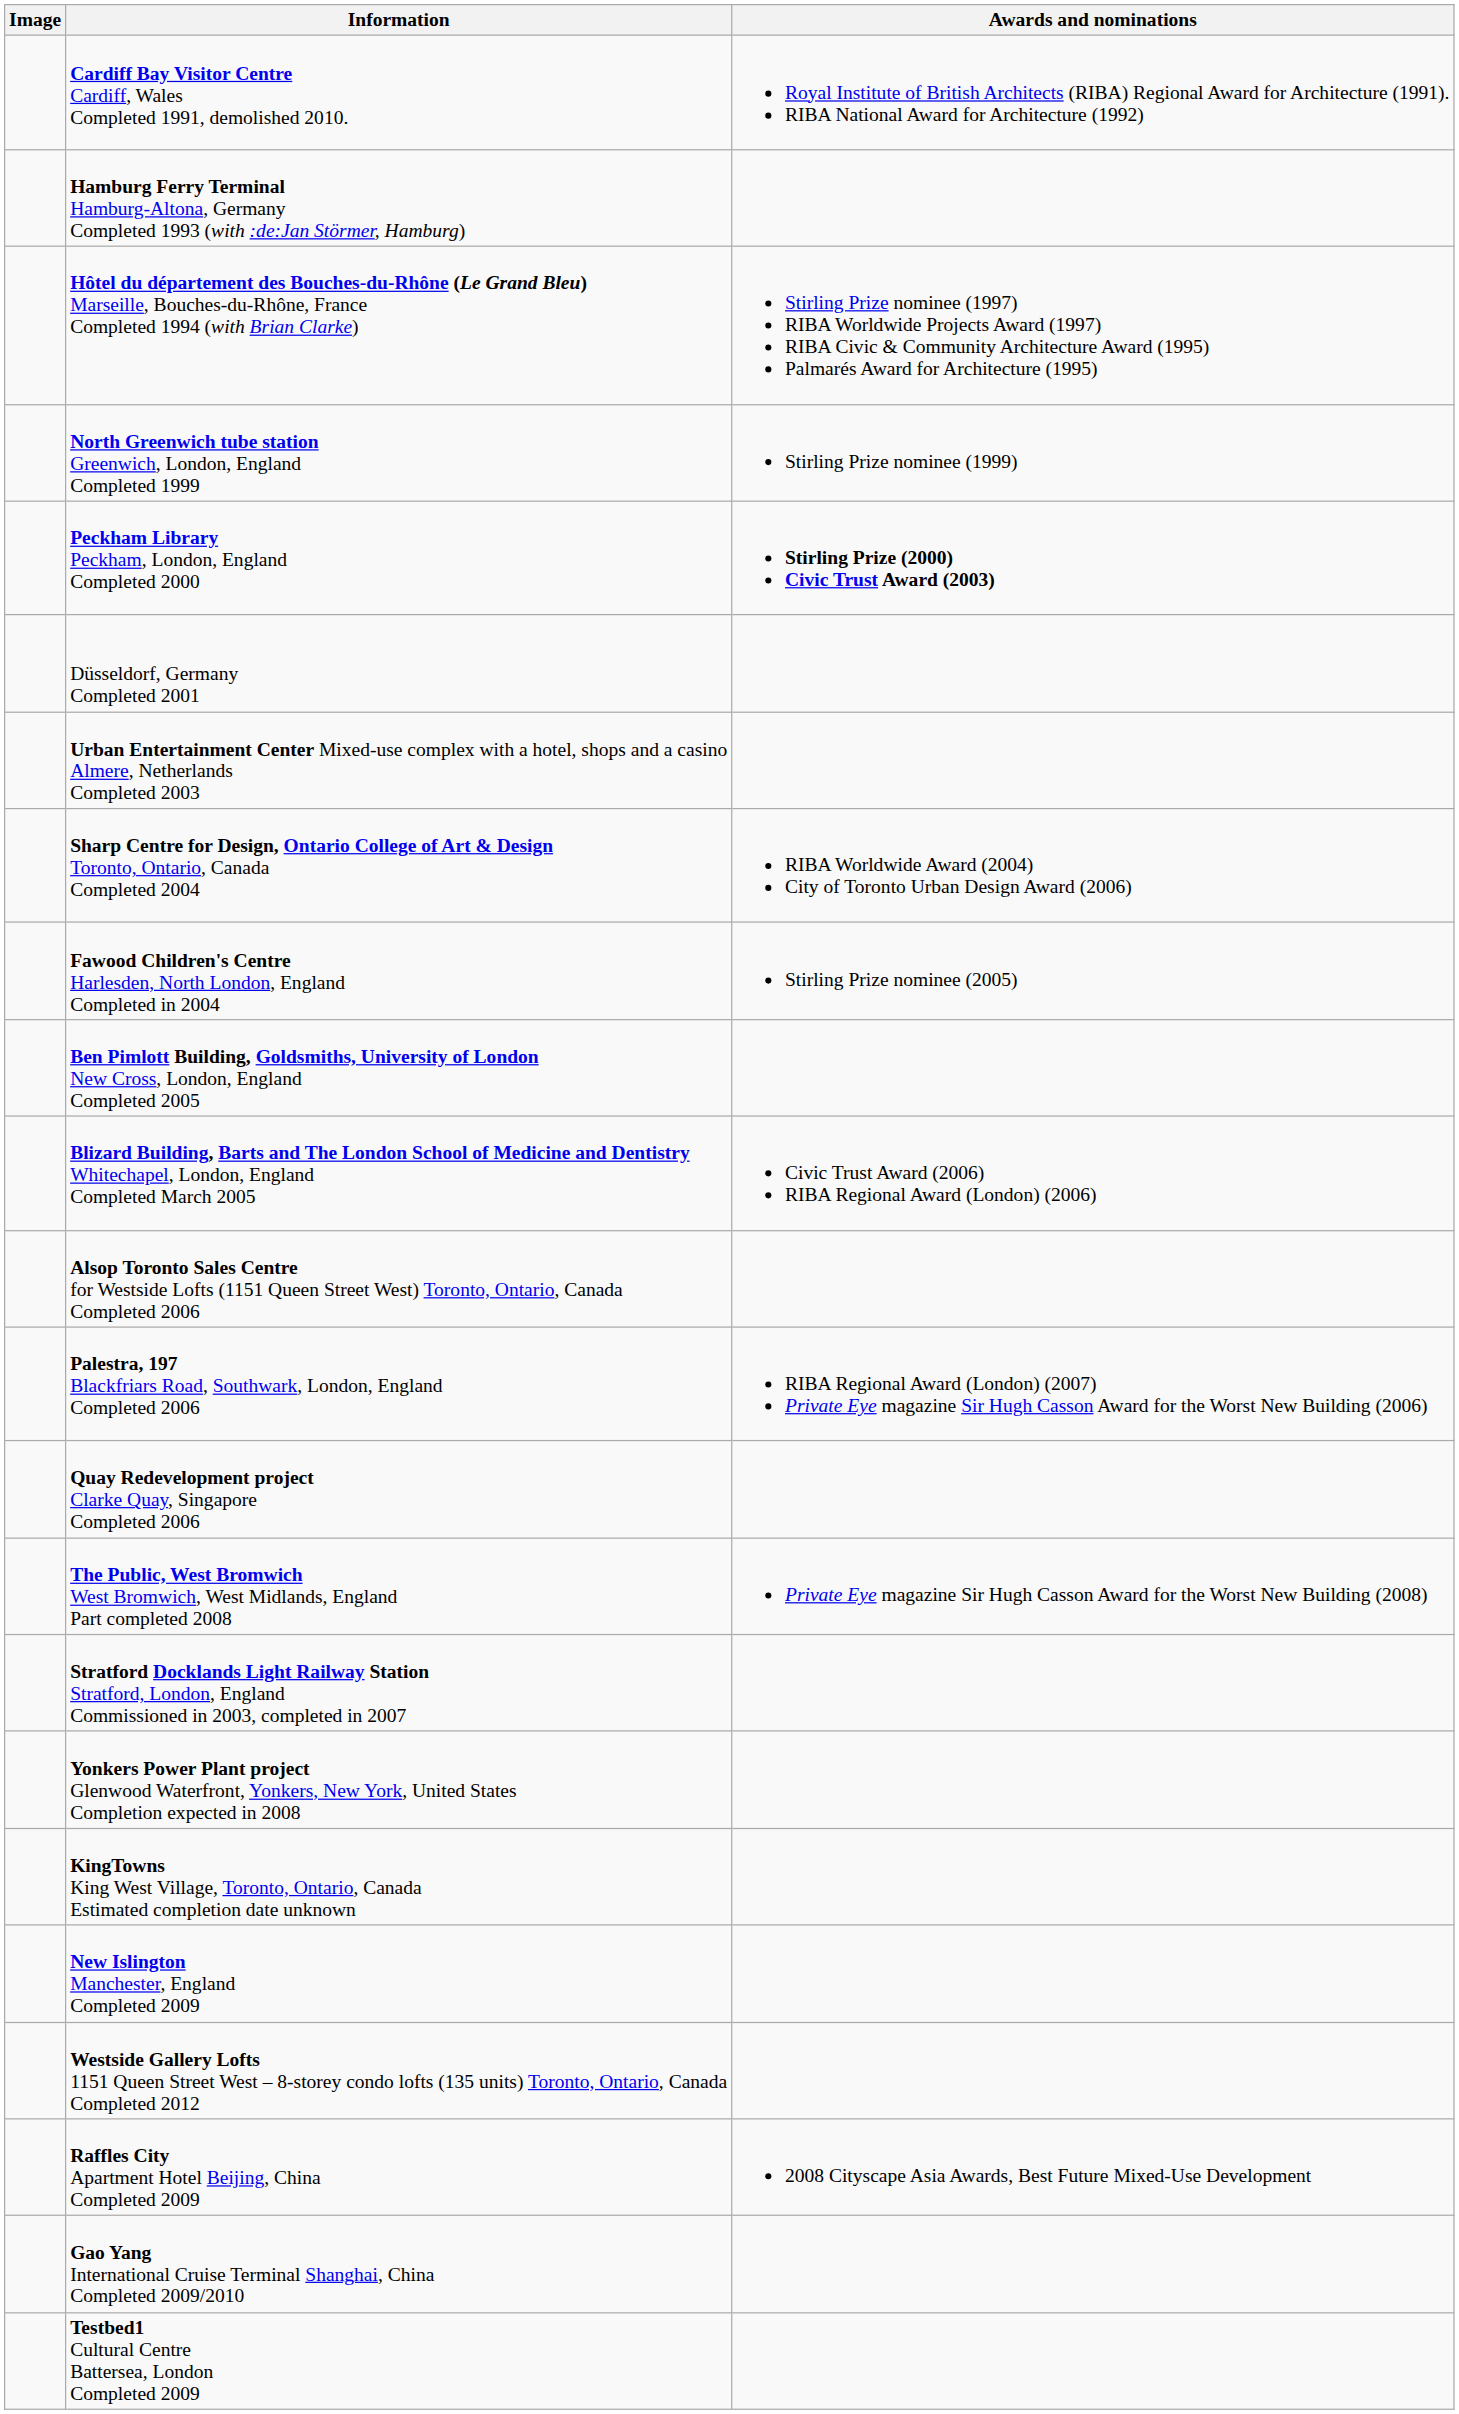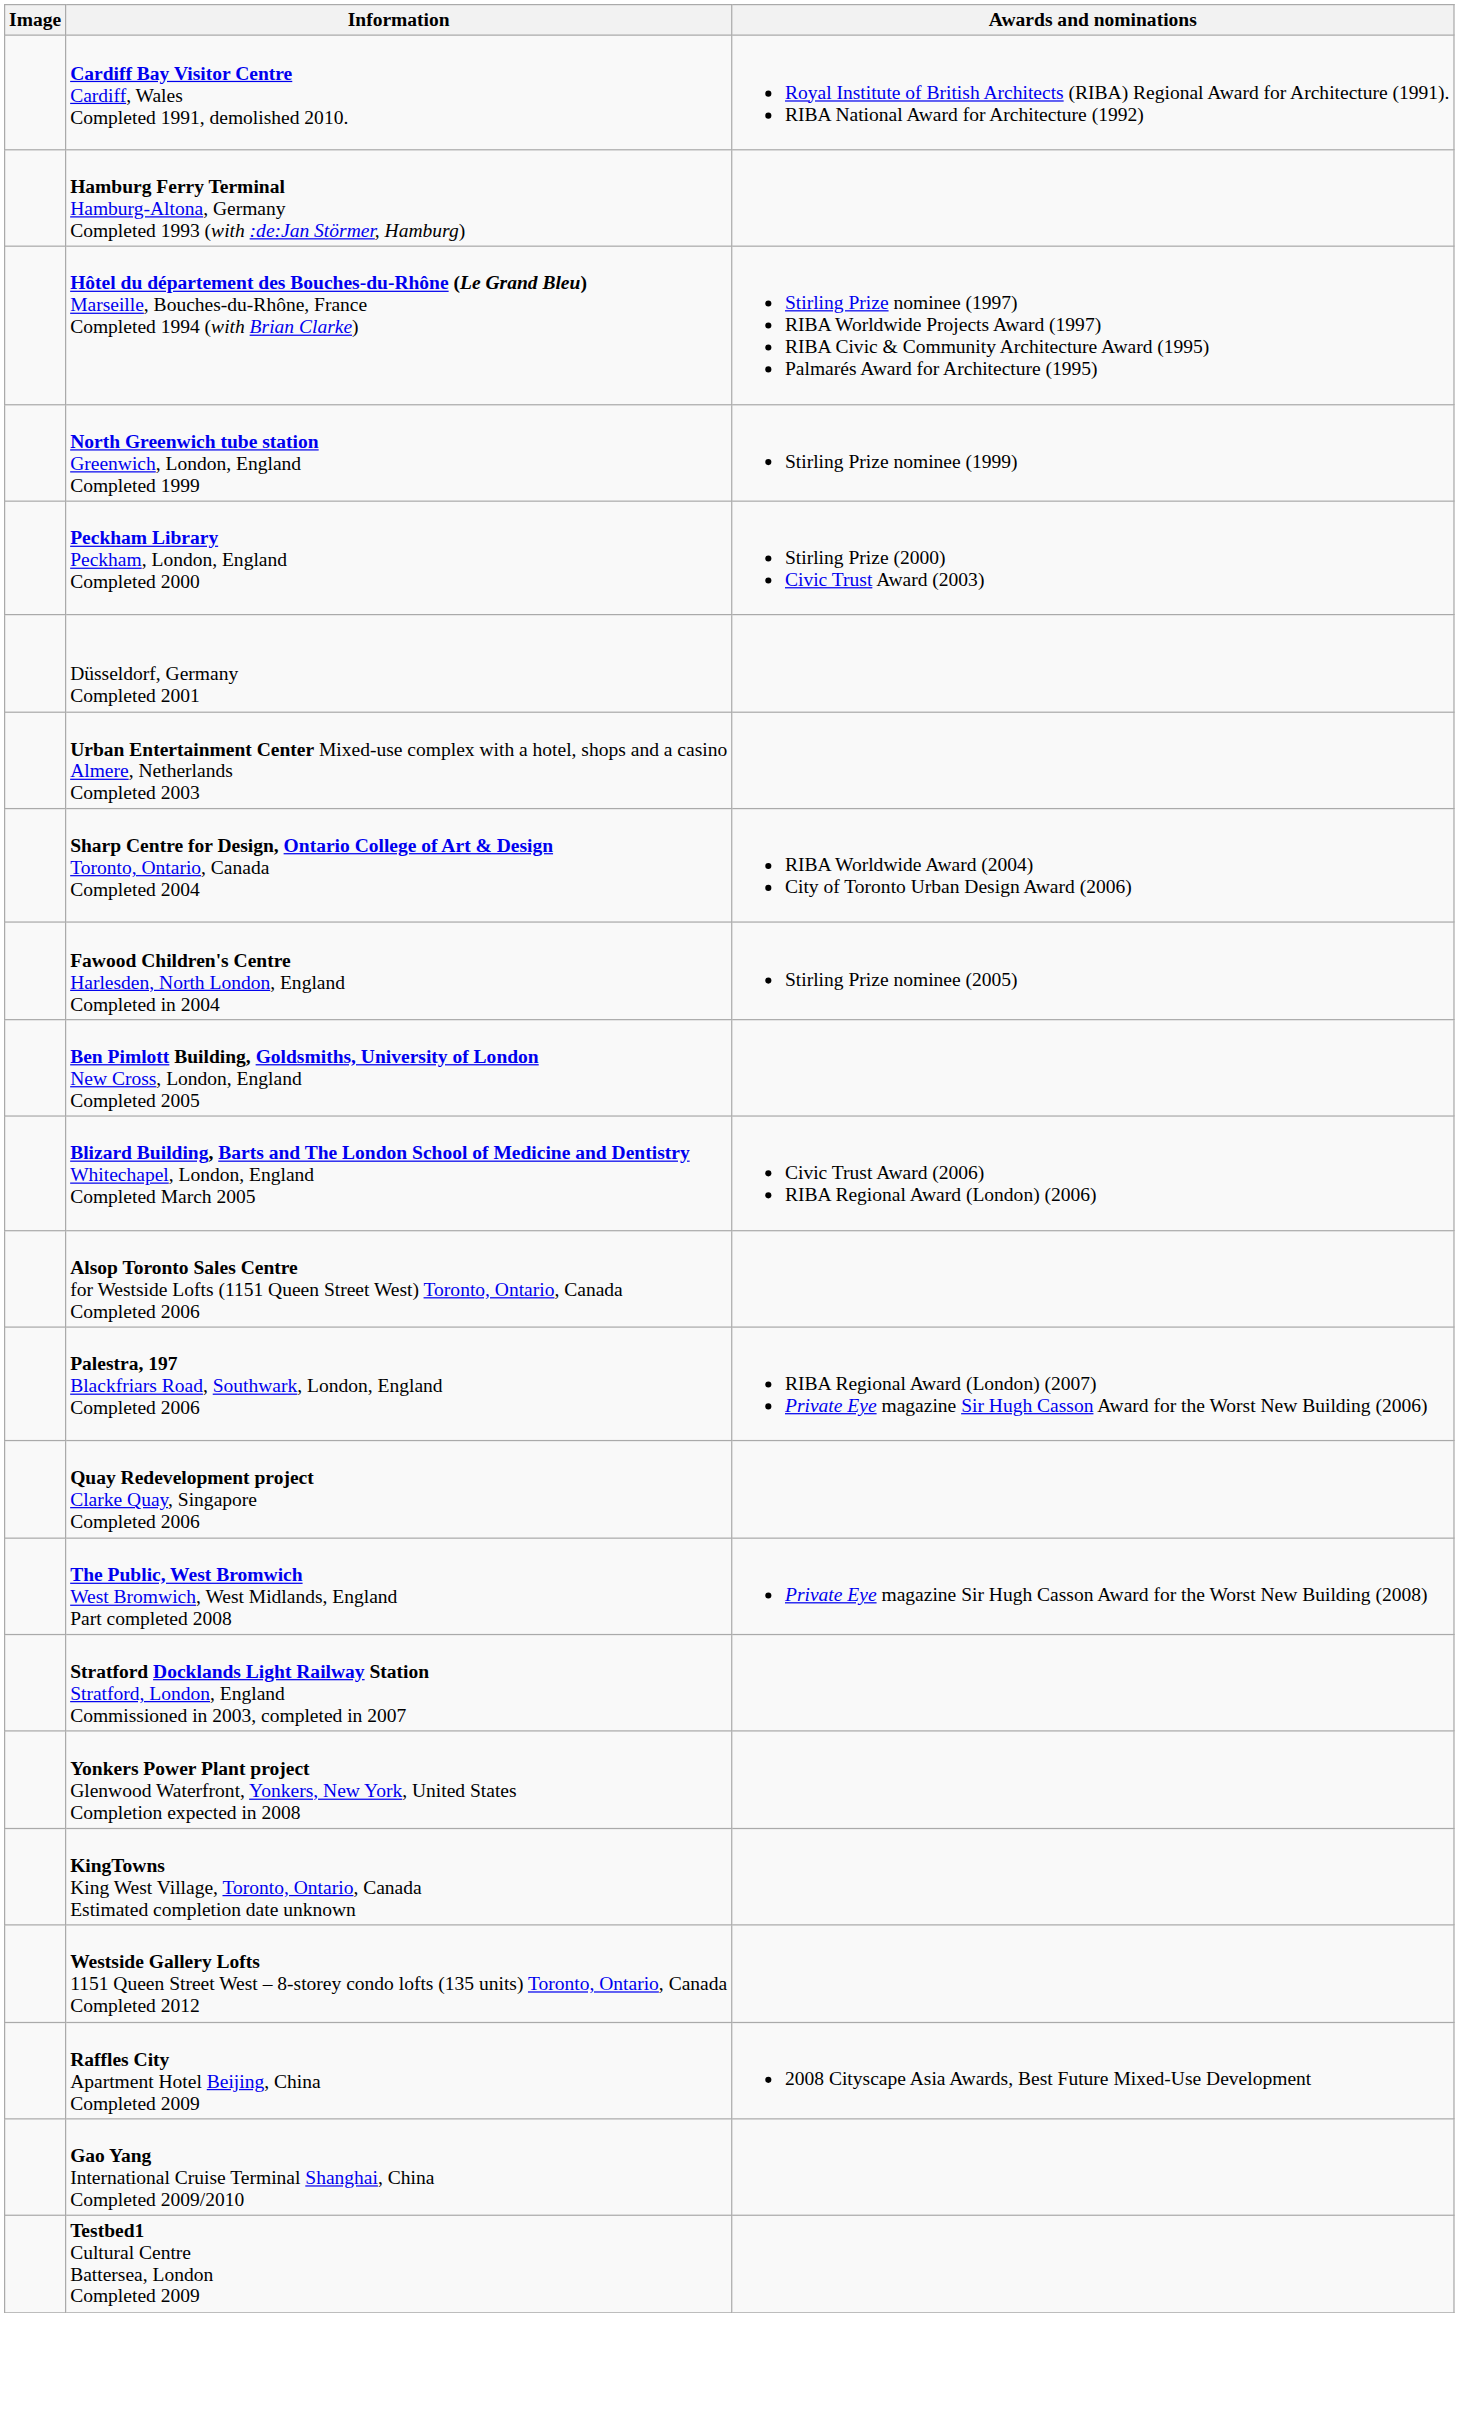(1093, 569) bold -> (1093, 569) normal
- row: (153, 1984)
